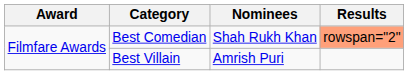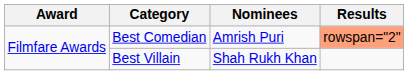(265, 37) Shah Rukh Khan -> (248, 37) Amrish Puri
(248, 59) Amrish Puri -> (265, 59) Shah Rukh Khan
